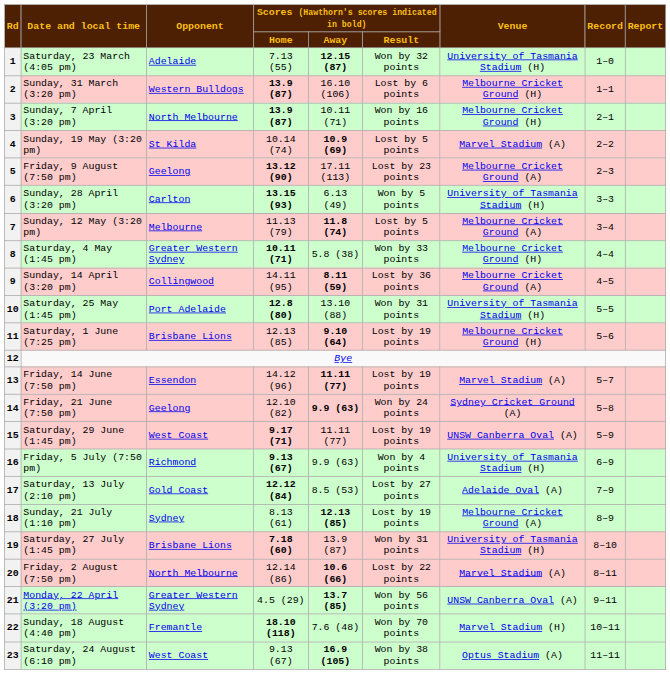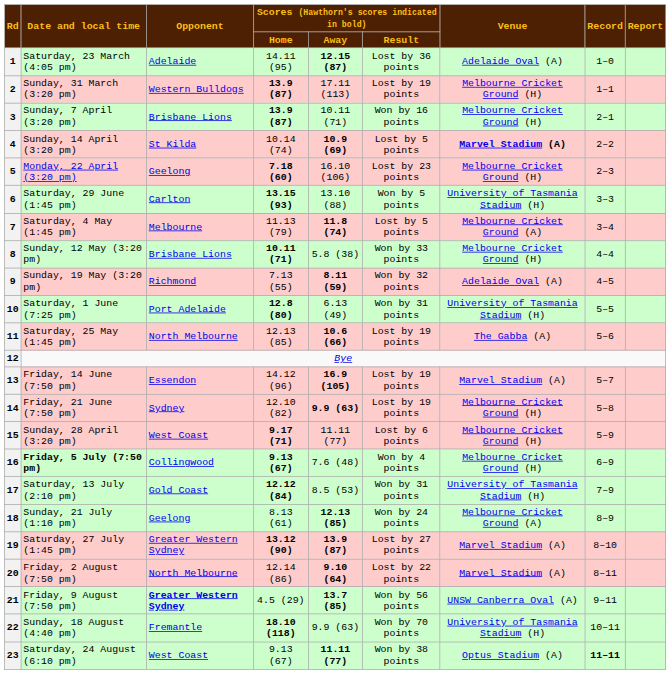(281, 62) 7.13 (55) -> (281, 62) 14.11 (95)
(401, 62) Won by 32 points -> (401, 62) Lost by 36 points
(513, 62) University of Tasmania Stadium (H) -> (513, 62) Adelaide Oval (A)
(335, 89) 16.10 (106) -> (335, 89) 17.11 (113)
(401, 89) Lost by 6 points -> (401, 89) Lost by 19 points
(193, 117) North Melbourne -> (190, 117) Brisbane Lions
(83, 144) Sunday, 19 May (3:20 pm) -> (71, 144) Sunday, 14 April (3:20 pm)
(513, 144) normal -> (513, 144) bold
(71, 172) Friday, 9 August (7:50 pm) -> (71, 172) Monday, 22 April (3:20 pm)
(281, 172) 13.12 (90) -> (281, 172) 7.18 (60)
(335, 172) 17.11 (113) -> (335, 172) 16.10 (106)
(513, 172) Melbourne Cricket Ground (A) -> (513, 172) Melbourne Cricket Ground (H)
(71, 199) Sunday, 28 April (3:20 pm) -> (74, 199) Saturday, 29 June (1:45 pm)
(335, 199) 6.13 (49) -> (335, 199) 13.10 (88)
(83, 227) Sunday, 12 May (3:20 pm) -> (68, 227) Saturday, 4 May (1:45 pm)
(68, 254) Saturday, 4 May (1:45 pm) -> (83, 254) Sunday, 12 May (3:20 pm)
(193, 254) Greater Western Sydney -> (190, 254) Brisbane Lions
(71, 282) Sunday, 14 April (3:20 pm) -> (83, 282) Sunday, 19 May (3:20 pm)
(181, 282) Collingwood -> (173, 282) Richmond
(281, 282) 14.11 (95) -> (281, 282) 7.13 (55)
(401, 282) Lost by 36 points -> (401, 282) Won by 32 points
(513, 282) Melbourne Cricket Ground (A) -> (513, 282) Adelaide Oval (A)
(71, 309) Saturday, 25 May (1:45 pm) -> (71, 309) Saturday, 1 June (7:25 pm)
(335, 309) 13.10 (88) -> (335, 309) 6.13 (49)
(71, 337) Saturday, 1 June (7:25 pm) -> (71, 337) Saturday, 25 May (1:45 pm)
(190, 337) Brisbane Lions -> (193, 337) North Melbourne
(335, 337) 9.10 (64) -> (335, 337) 10.6 (66)
(513, 337) Melbourne Cricket Ground (H) -> (513, 337) The Gabba (A)
(335, 380) 11.11 (77) -> (335, 380) 16.9 (105)
(170, 408) Geelong -> (167, 408) Sydney
(401, 408) Won by 24 points -> (401, 408) Lost by 19 points
(513, 408) Sydney Cricket Ground (A) -> (513, 408) Melbourne Cricket Ground (H)
(74, 435) Saturday, 29 June (1:45 pm) -> (71, 435) Sunday, 28 April (3:20 pm)
(401, 435) Lost by 19 points -> (401, 435) Lost by 6 points
(513, 435) UNSW Canberra Oval (A) -> (513, 435) Melbourne Cricket Ground (H)
(83, 463) normal -> (83, 463) bold
(173, 463) Richmond -> (181, 463) Collingwood
(335, 463) 9.9 (63) -> (335, 463) 7.6 (48)
(513, 463) University of Tasmania Stadium (H) -> (513, 463) Melbourne Cricket Ground (H)
(401, 490) Lost by 27 points -> (401, 490) Won by 31 points
(513, 490) Adelaide Oval (A) -> (513, 490) University of Tasmania Stadium (H)
(167, 518) Sydney -> (170, 518) Geelong
(401, 518) Lost by 19 points -> (401, 518) Won by 24 points
(190, 545) Brisbane Lions -> (193, 545) Greater Western Sydney
(281, 545) 7.18 (60) -> (281, 545) 13.12 (90)
(335, 545) normal -> (335, 545) bold
(401, 545) Won by 31 points -> (401, 545) Lost by 27 points
(513, 545) University of Tasmania Stadium (H) -> (513, 545) Marvel Stadium (A)
(335, 573) 10.6 (66) -> (335, 573) 9.10 (64)
(71, 600) Monday, 22 April (3:20 pm) -> (71, 600) Friday, 9 August (7:50 pm)
(193, 600) normal -> (193, 600) bold
(335, 628) 7.6 (48) -> (335, 628) 9.9 (63)
(513, 628) Marvel Stadium (H) -> (513, 628) University of Tasmania Stadium (H)
(335, 655) 16.9 (105) -> (335, 655) 11.11 (77)
(605, 655) normal -> (605, 655) bold
